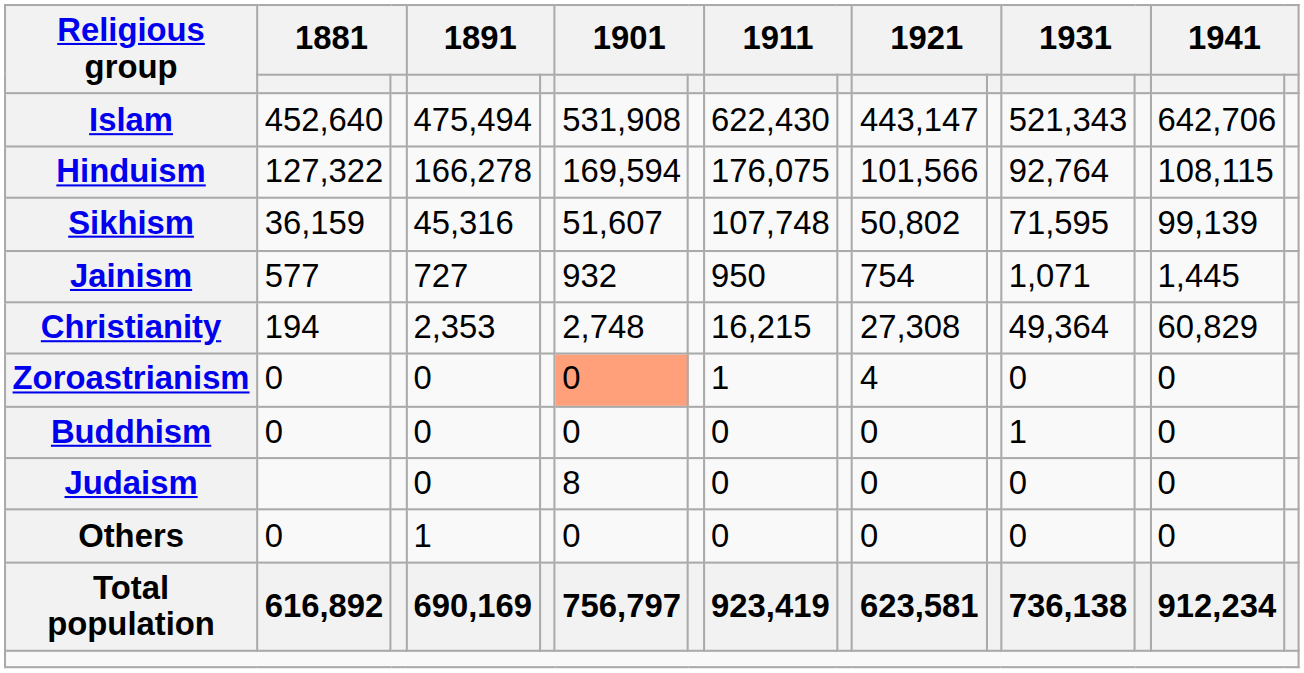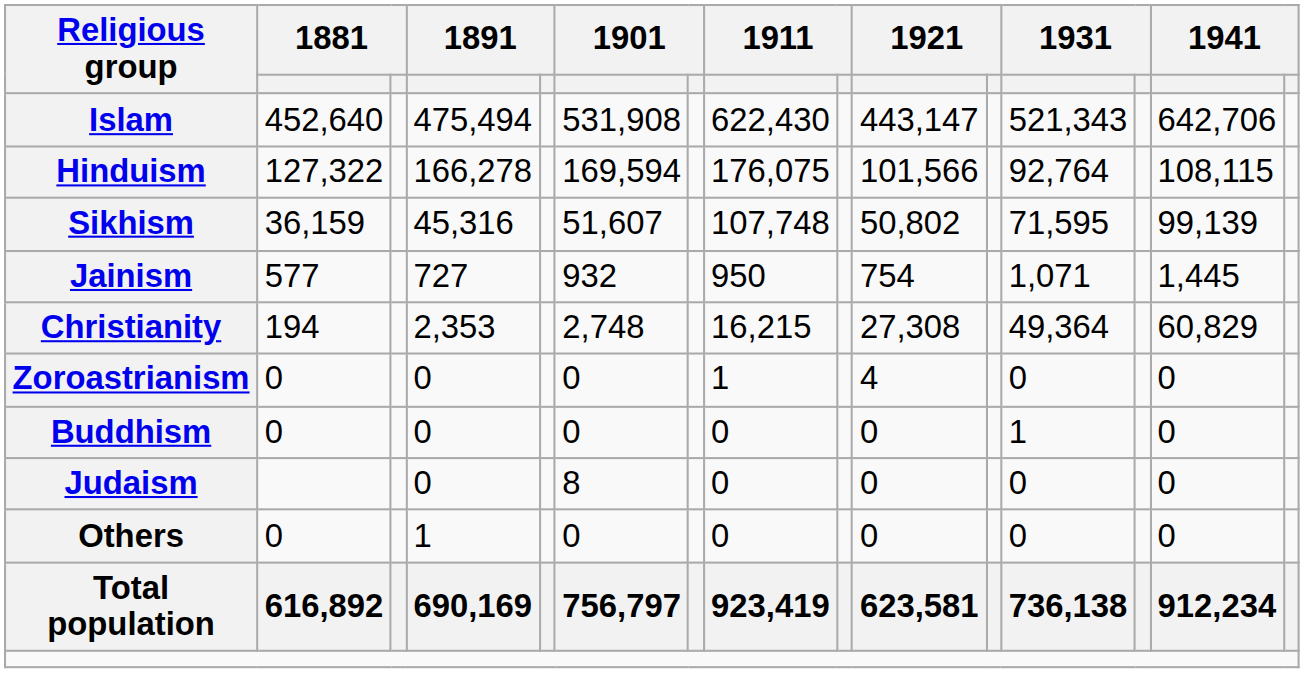(571, 379) lightsalmon background -> (571, 379) no background
